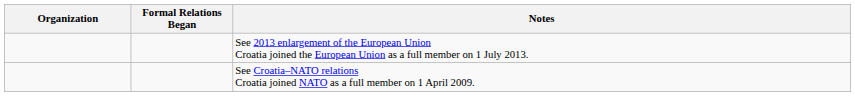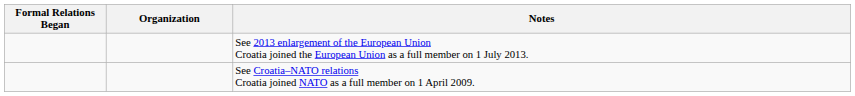columns swapped: (68, 19) <-> (182, 19)
